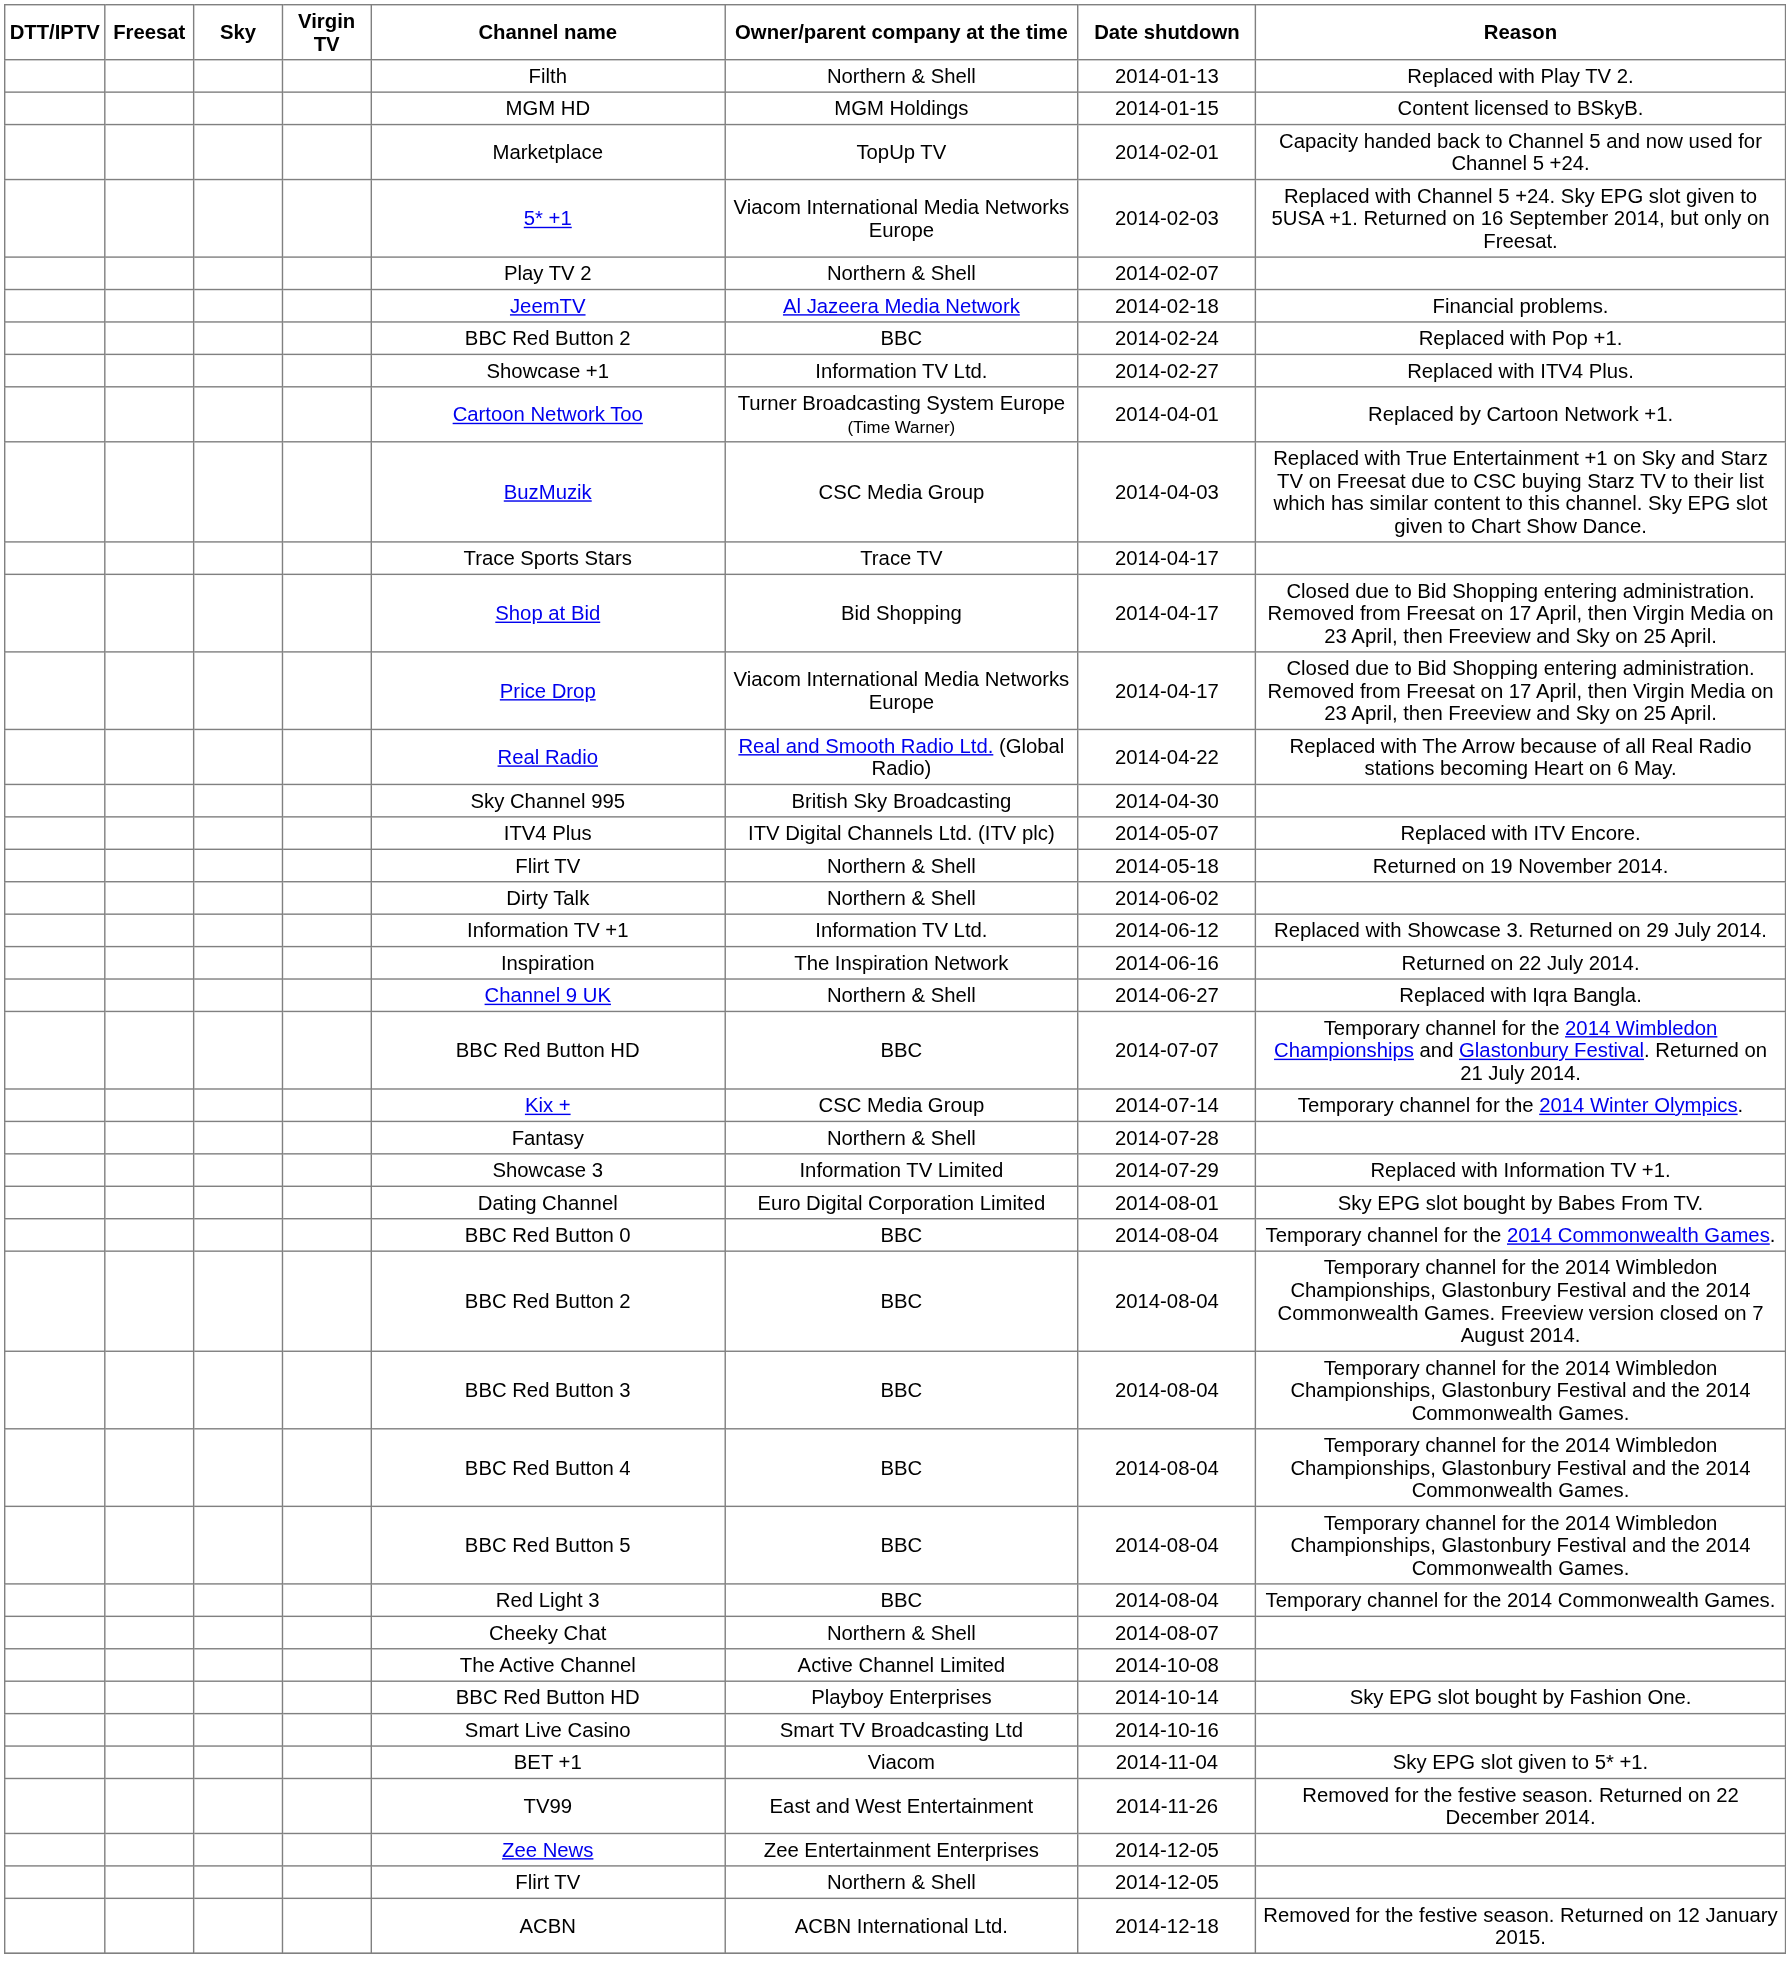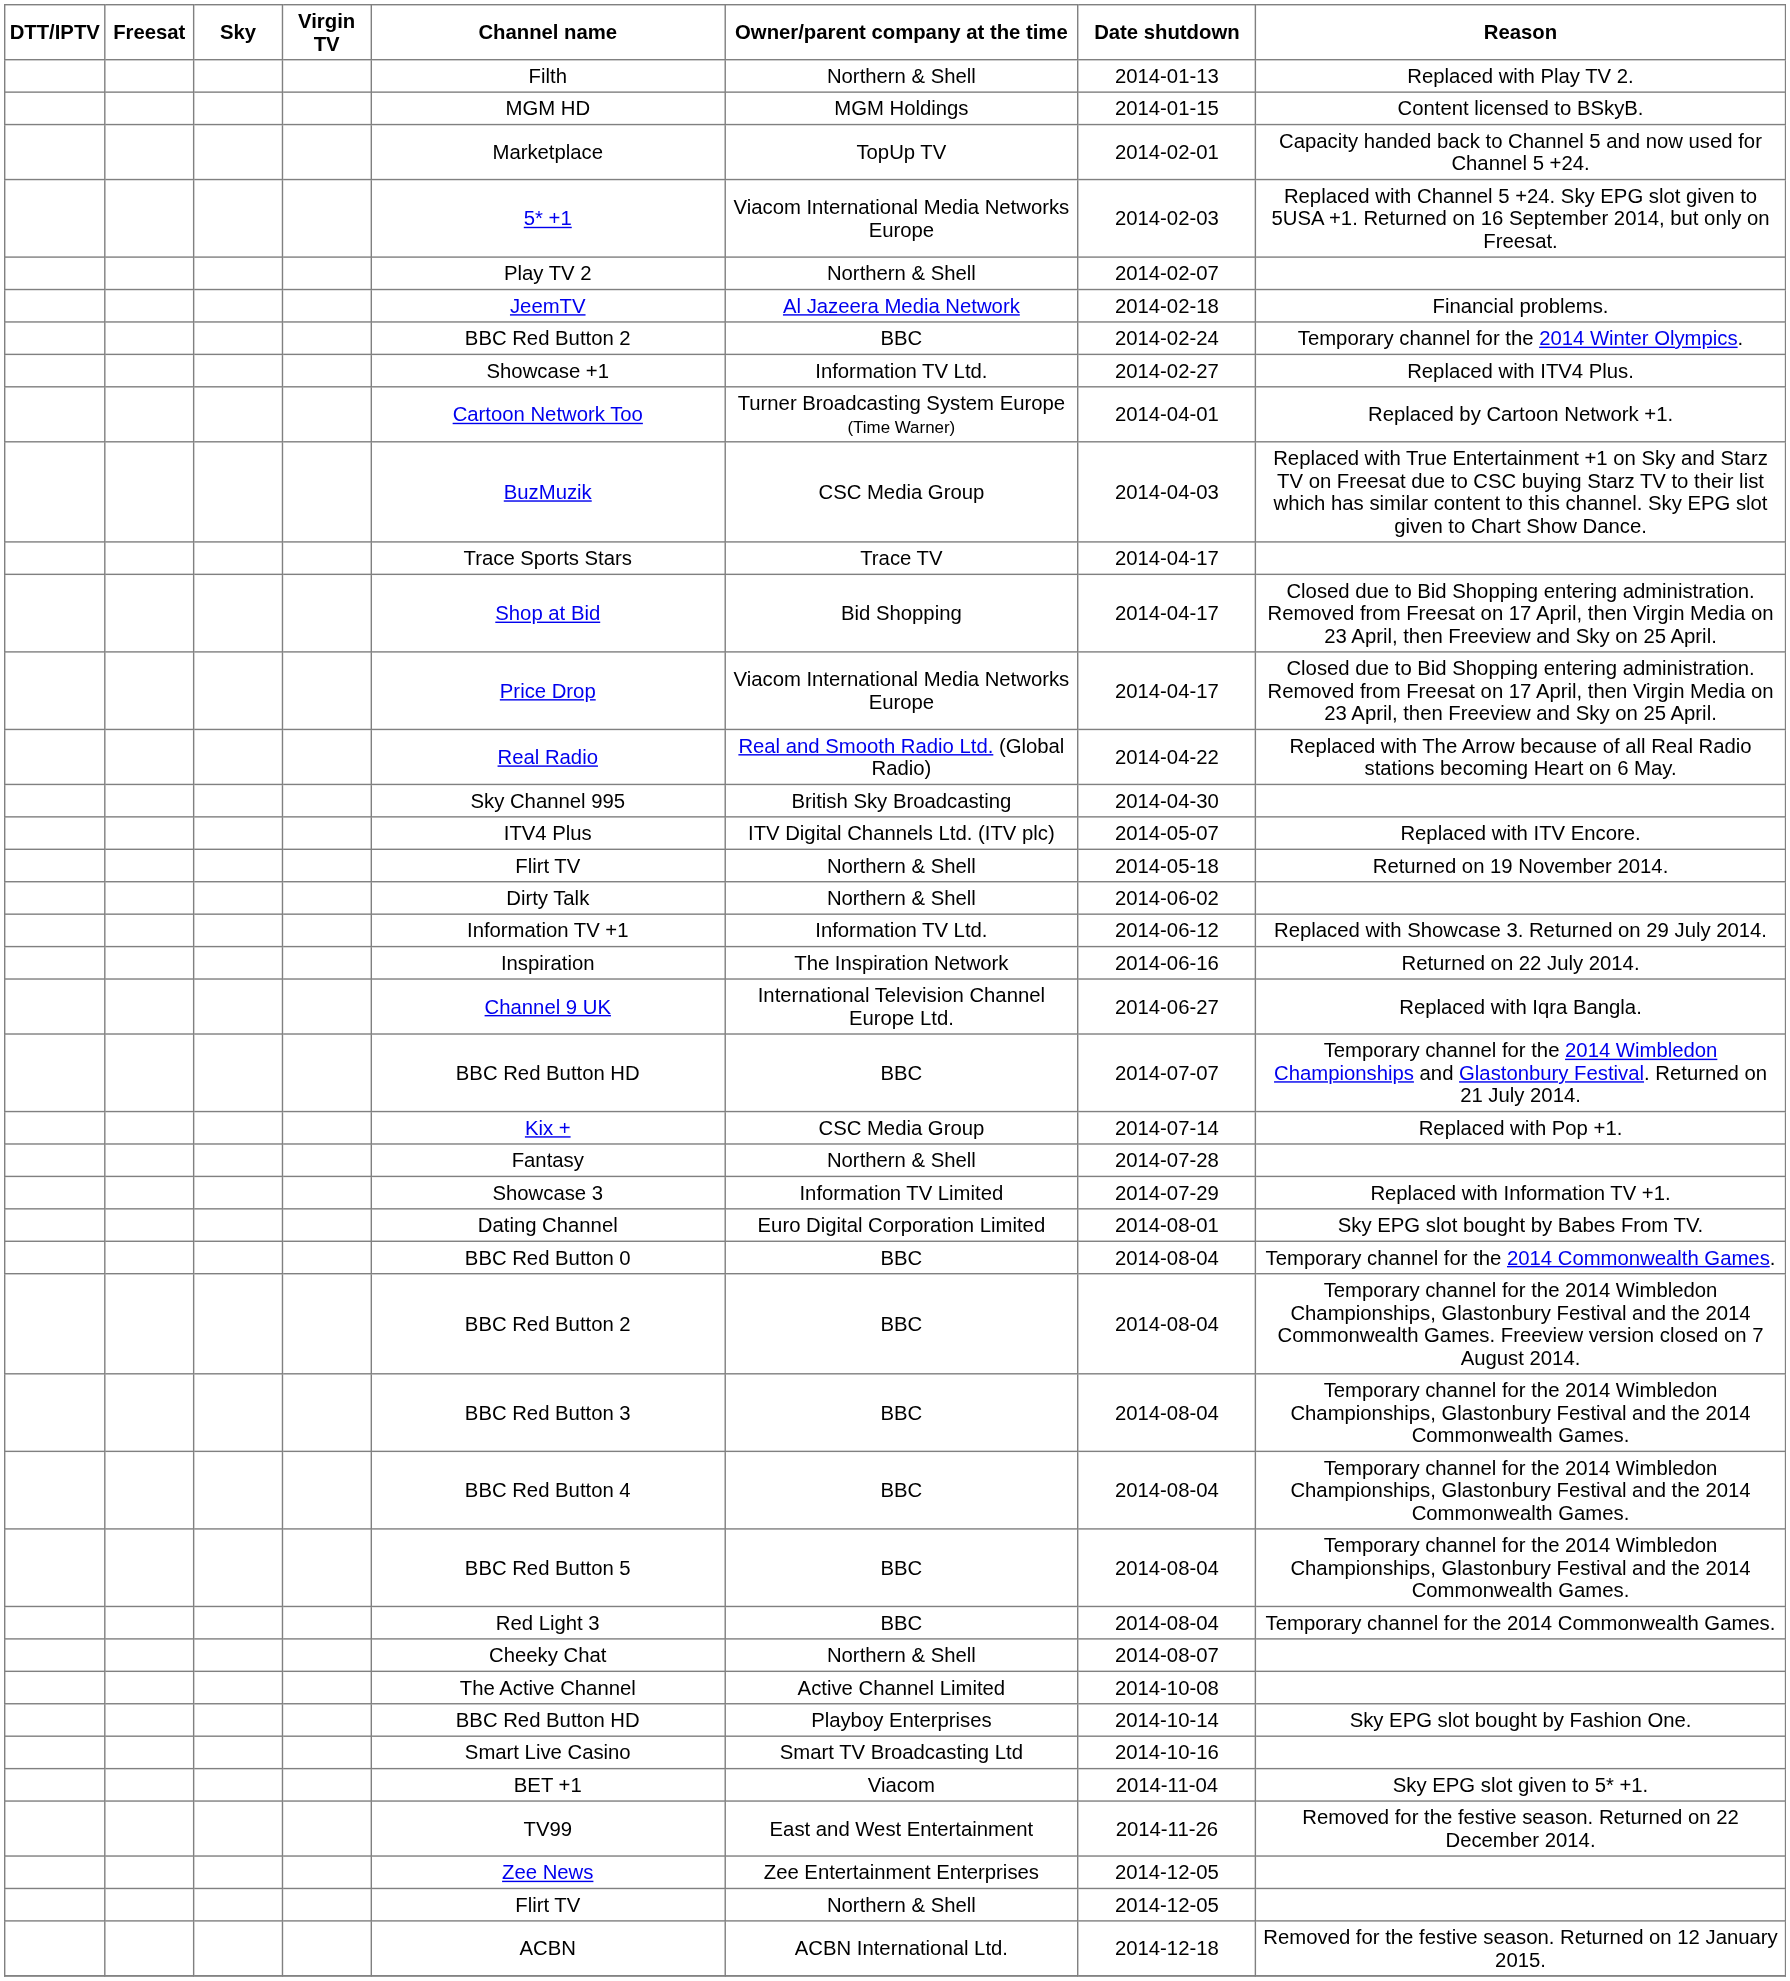(1521, 338) Replaced with Pop +1. -> (1521, 338) Temporary channel for the 2014 Winter Olympics.
(901, 995) Northern & Shell -> (901, 1007) International Television Channel Europe Ltd.
(1521, 1105) Temporary channel for the 2014 Winter Olympics. -> (1521, 1128) Replaced with Pop +1.
